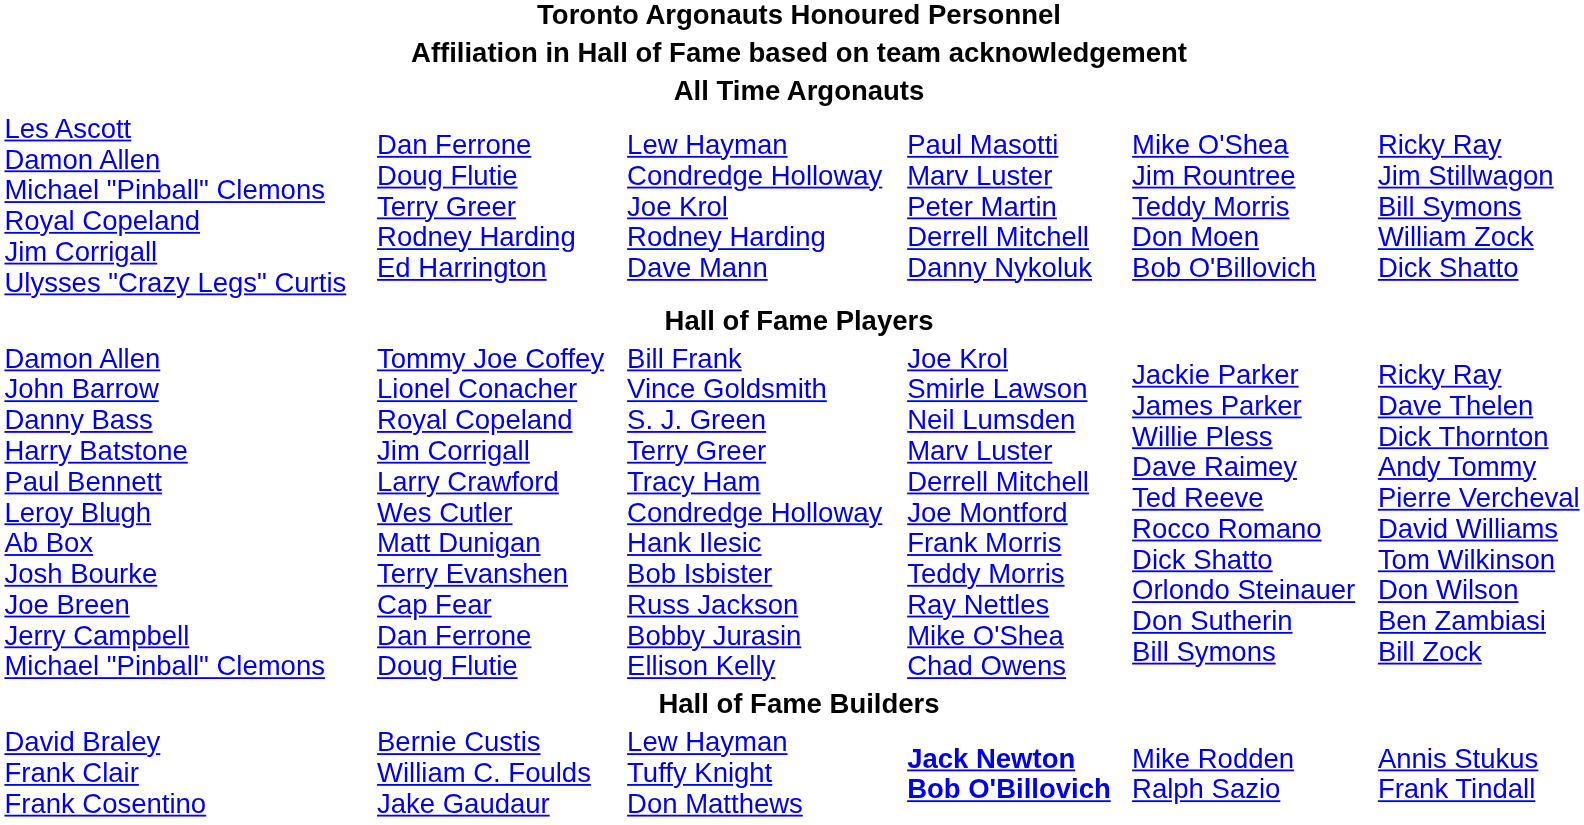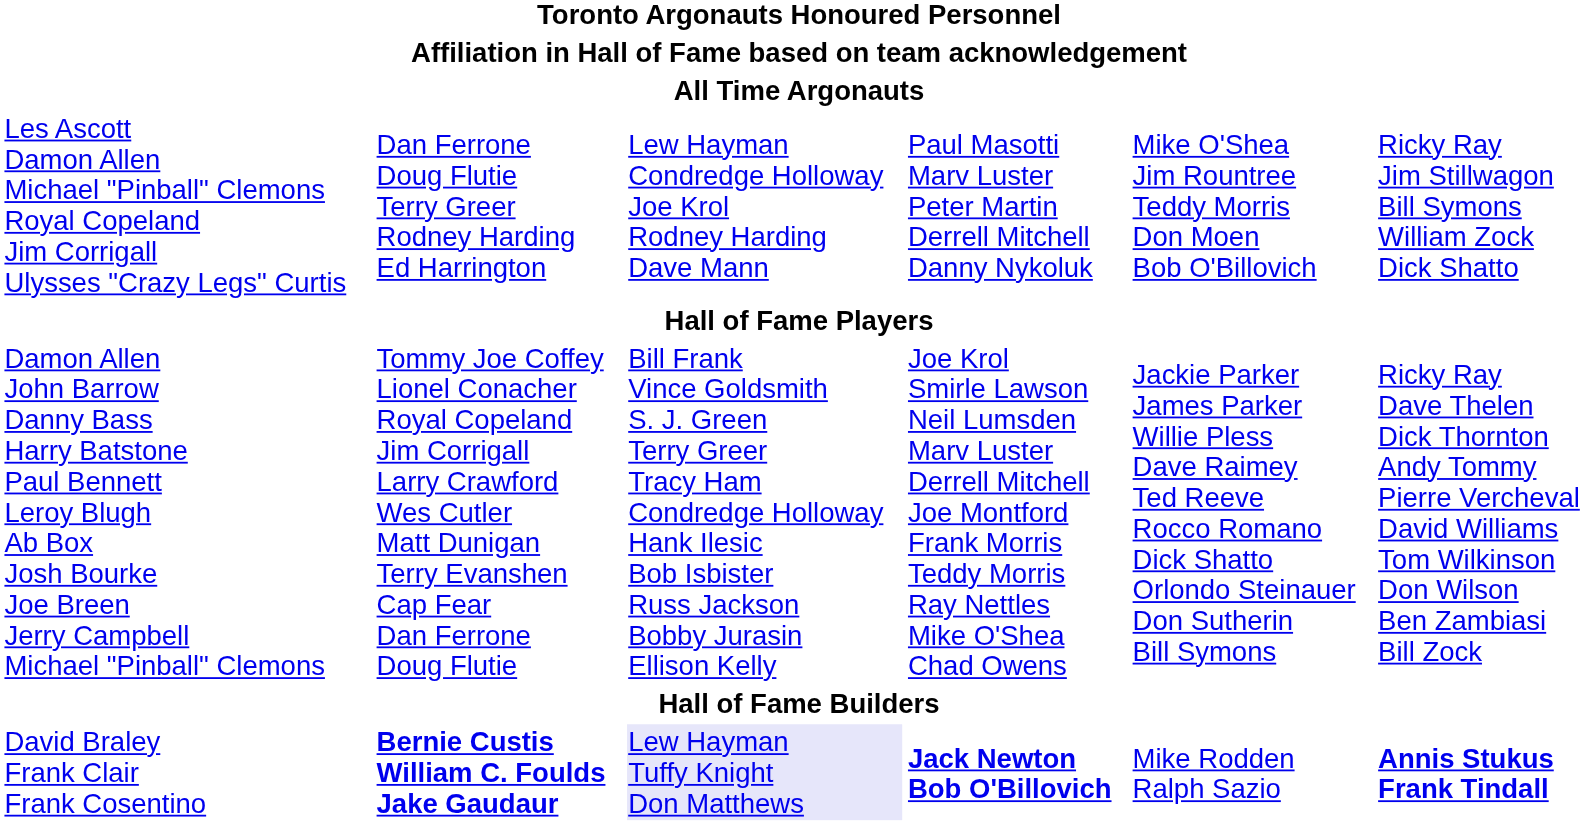(484, 772) normal -> (491, 772) bold
(715, 772) no background -> (716, 772) lavender background
(1458, 772) normal -> (1466, 772) bold
